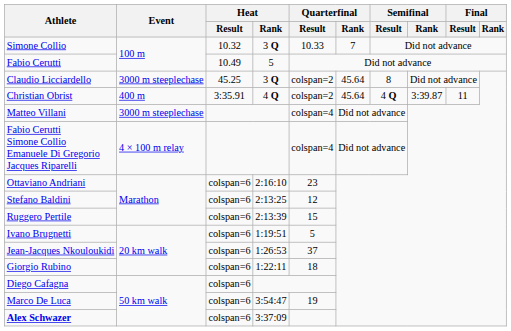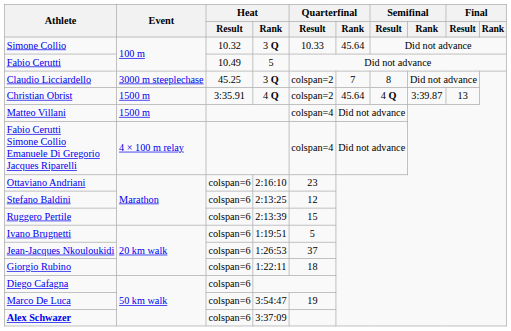(353, 46) 7 -> (353, 46) 45.64
(353, 79) 45.64 -> (353, 79) 7
(132, 96) 400 m -> (135, 96) 1500 m
(463, 96) 11 -> (463, 96) 13
(161, 113) 3000 m steeplechase -> (135, 113) 1500 m
